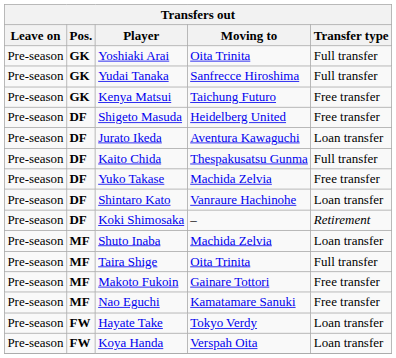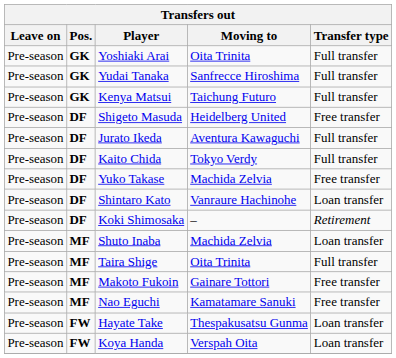(347, 96) Free transfer -> (346, 96) Full transfer
(349, 138) Loan transfer -> (346, 138) Full transfer
(249, 158) Thespakusatsu Gunma -> (224, 158) Tokyo Verdy
(224, 323) Tokyo Verdy -> (249, 323) Thespakusatsu Gunma
